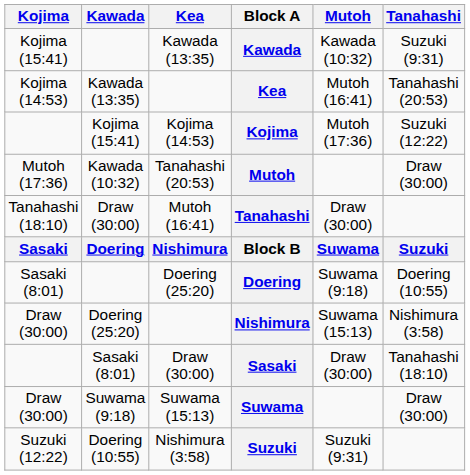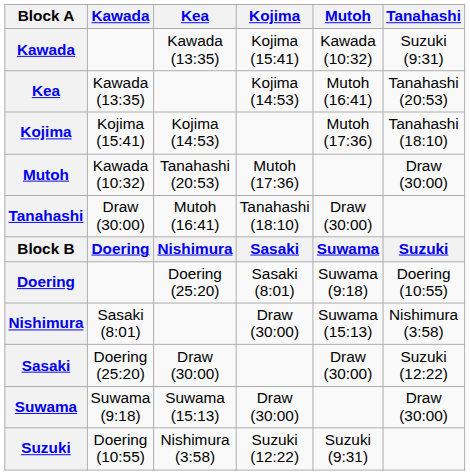columns swapped: (272, 16) <-> (43, 16)
(424, 132) Suzuki (12:22) -> (424, 132) Tanahashi (18:10)
(115, 323) Doering (25:20) -> (120, 323) Sasaki (8:01)
(115, 365) Sasaki (8:01) -> (120, 365) Doering (25:20)
(424, 365) Tanahashi (18:10) -> (424, 365) Suzuki (12:22)
